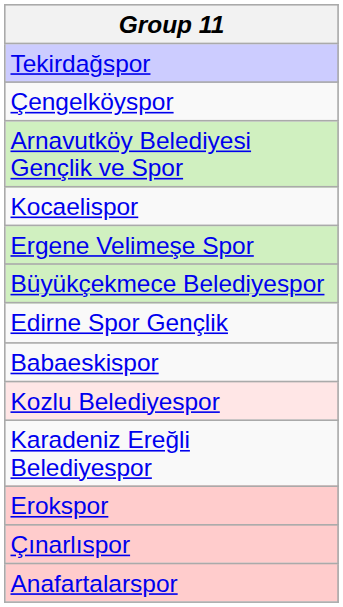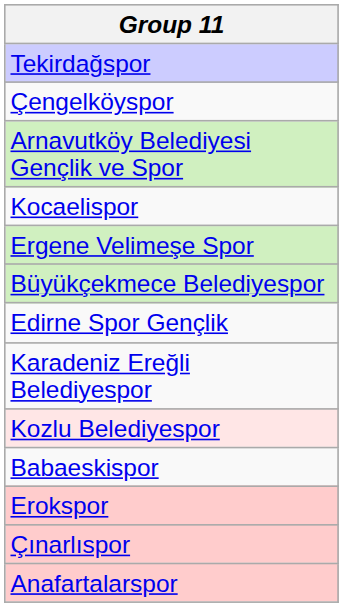(85, 362) Babaeskispor -> (100, 375) Karadeniz Ereğli Belediyespor
(100, 453) Karadeniz Ereğli Belediyespor -> (85, 467) Babaeskispor
